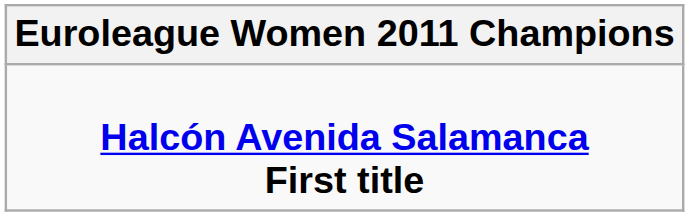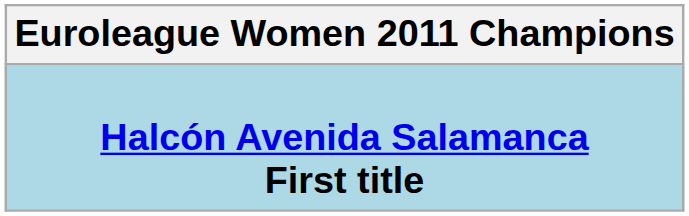(345, 158) no background -> (345, 158) lightblue background
